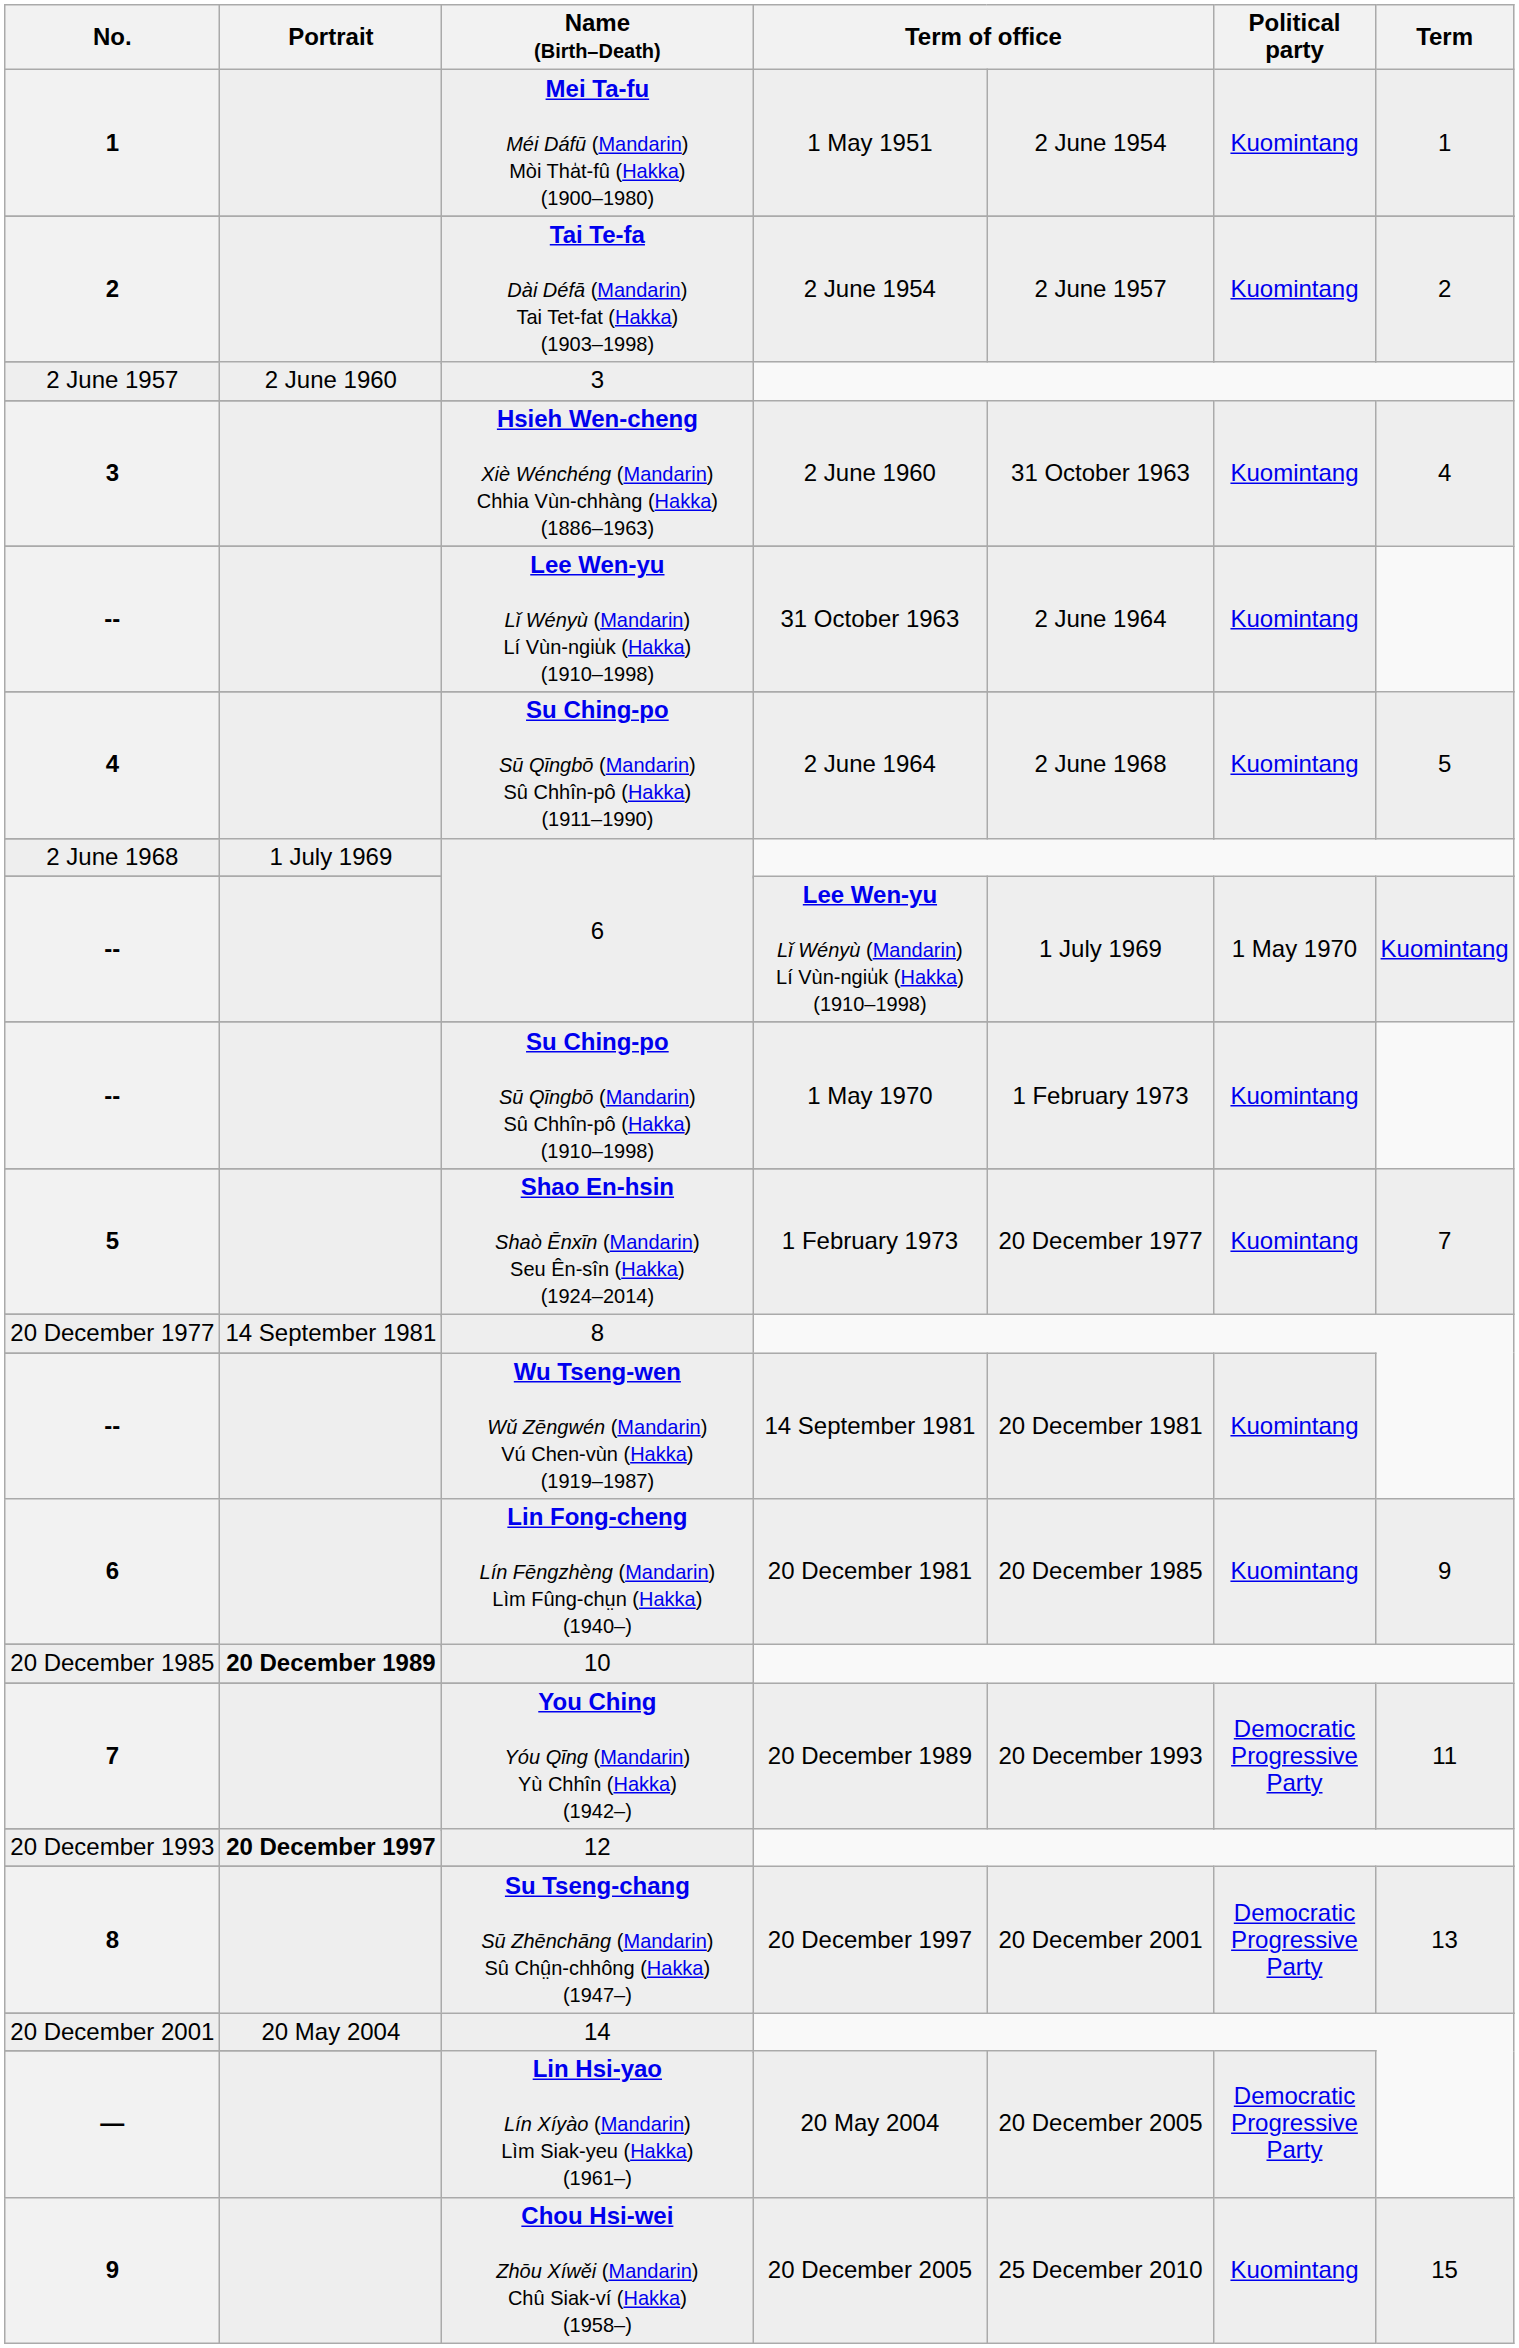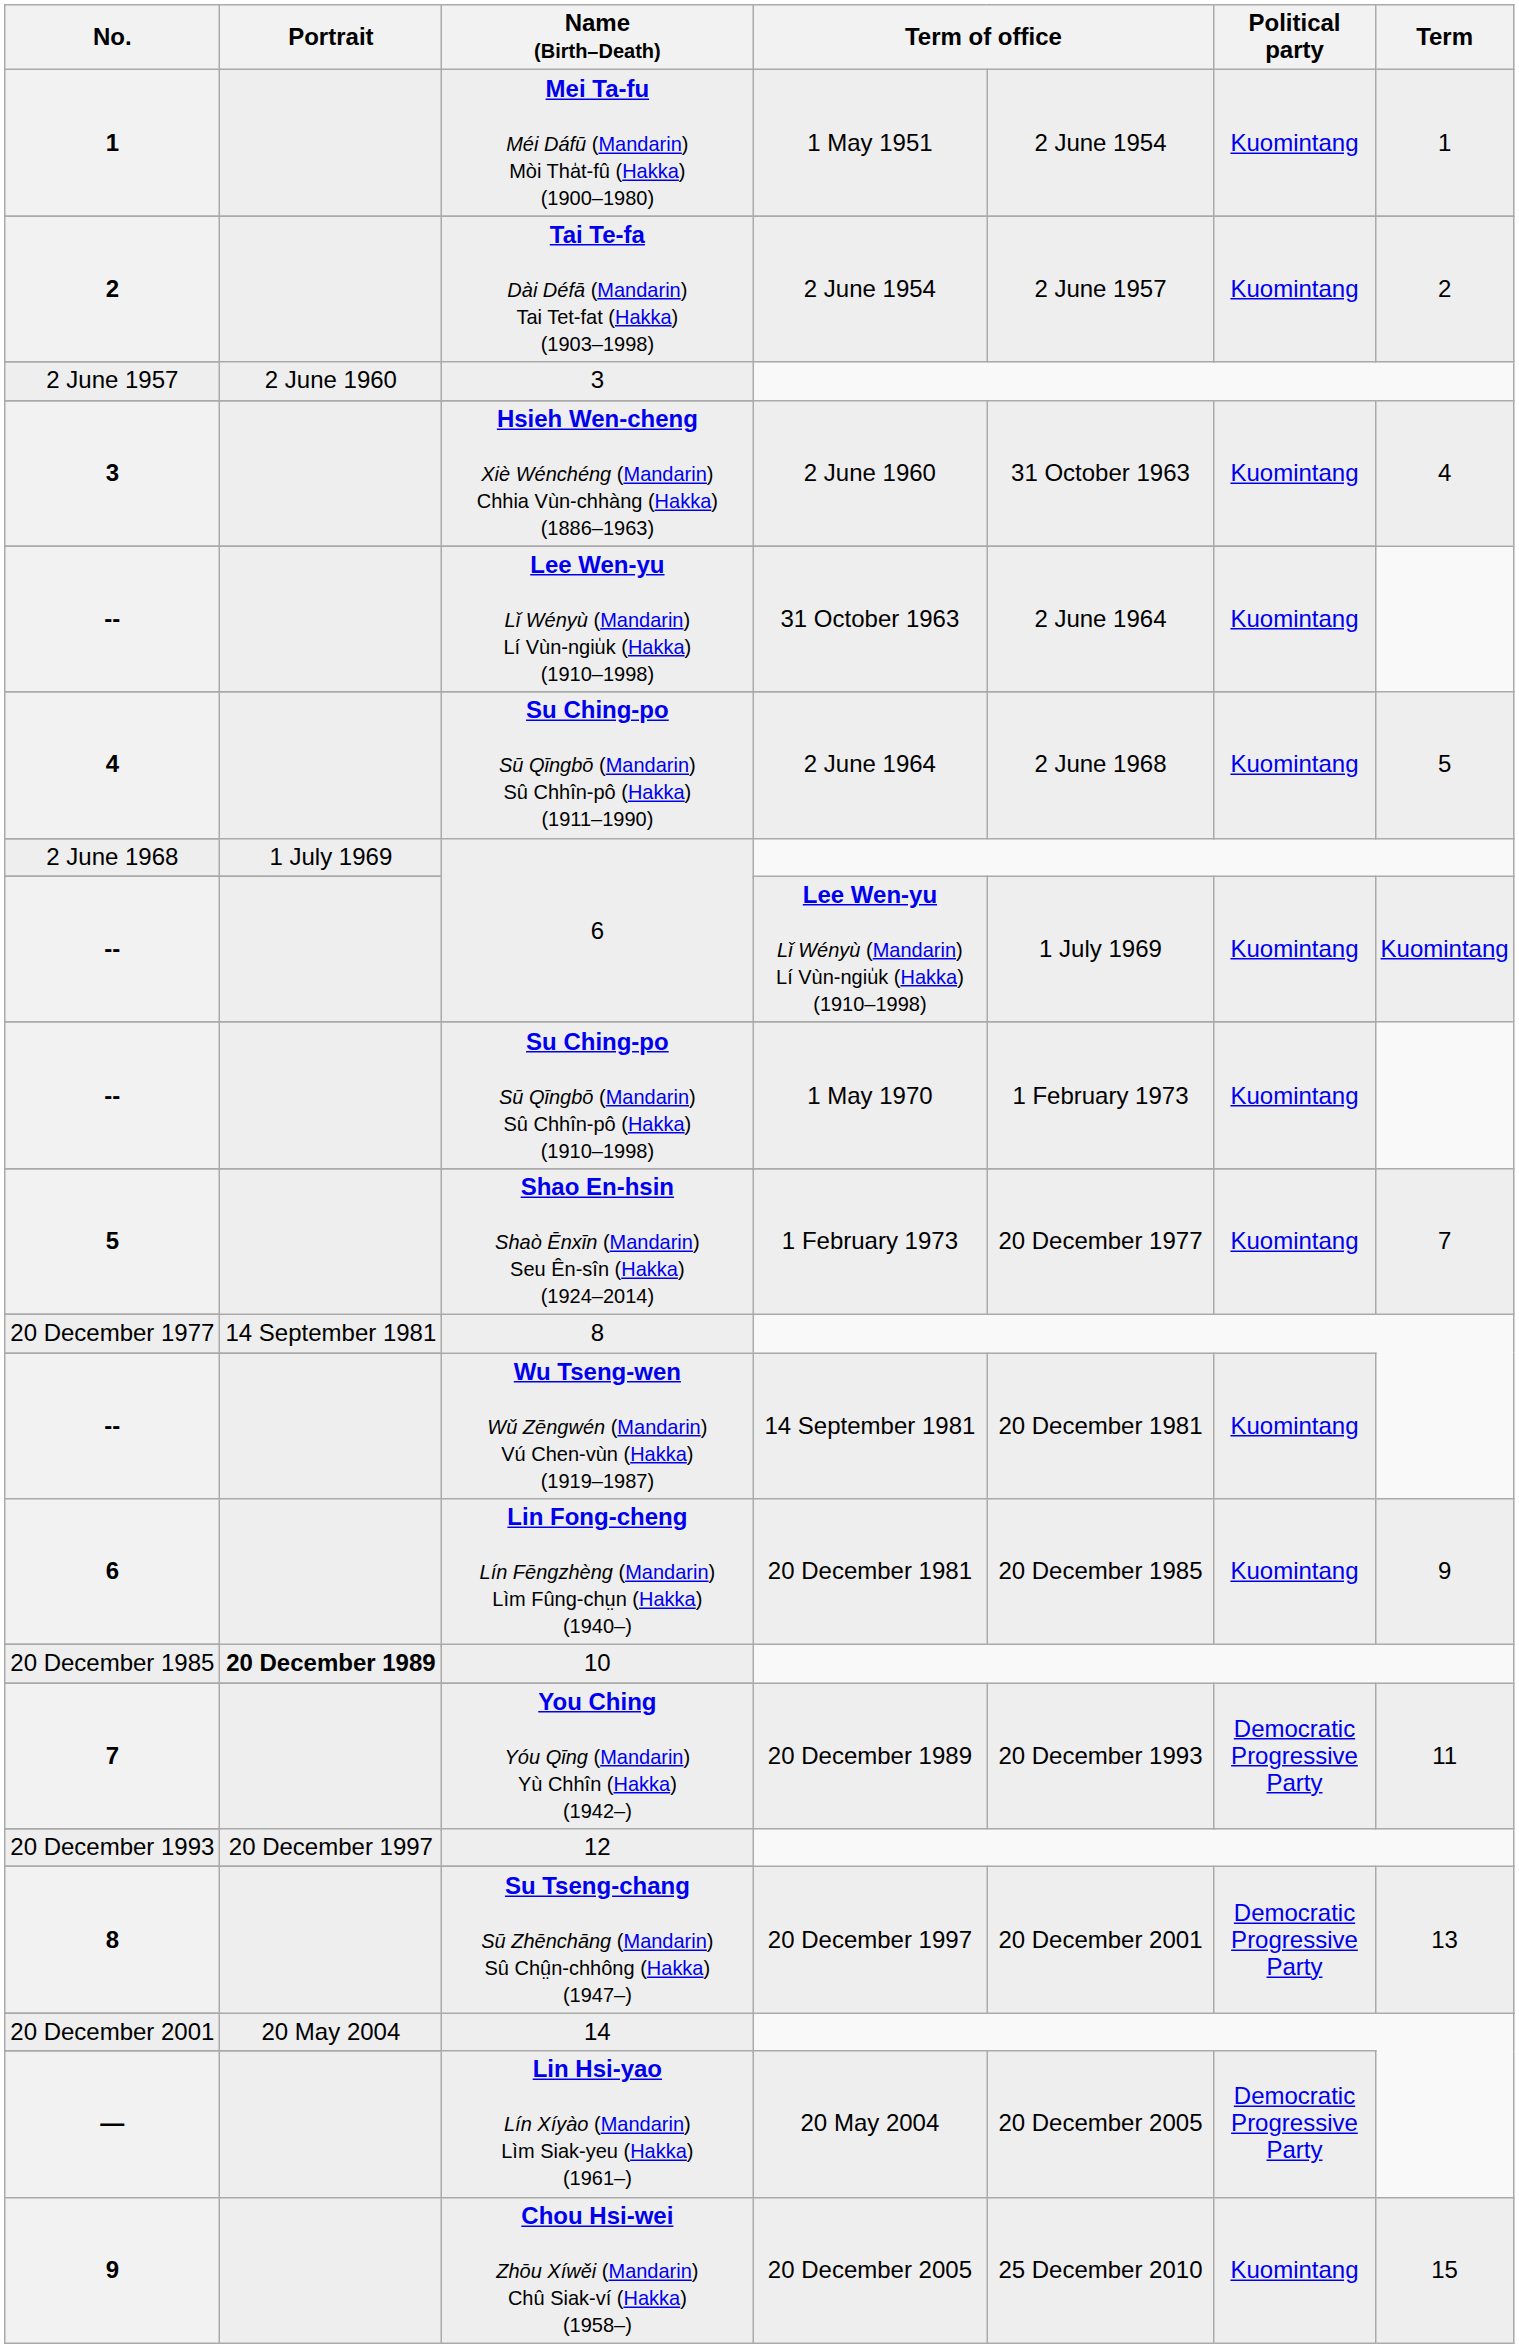(1294, 949) 1 May 1970 -> (1294, 949) Kuomintang
(331, 1847) bold -> (331, 1847) normal
